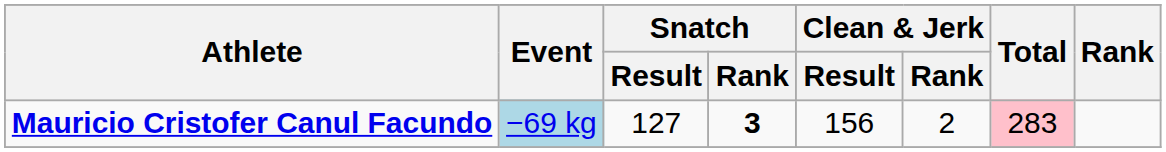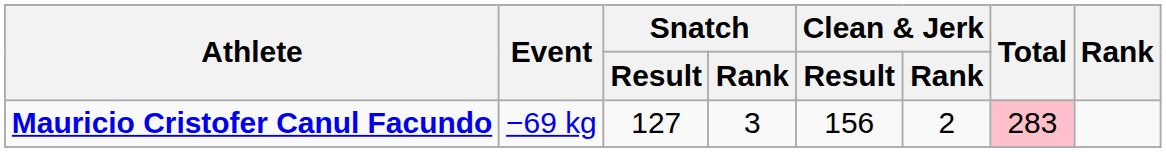(551, 123) lightblue background -> (551, 123) no background
(752, 123) bold -> (752, 123) normal
